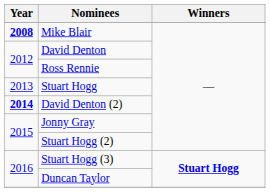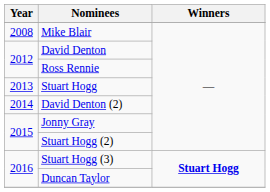(21, 31) bold -> (21, 31) normal
(21, 104) bold -> (21, 104) normal
